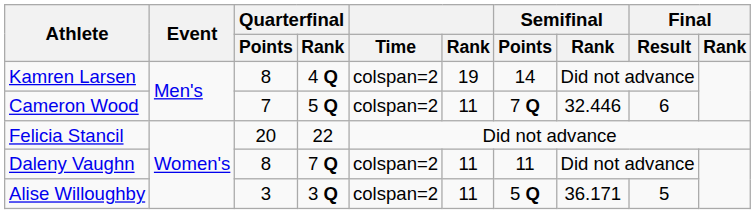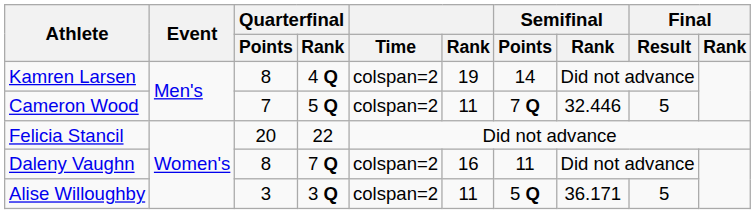(664, 106) 6 -> (664, 106) 5
(468, 165) 11 -> (468, 165) 16
